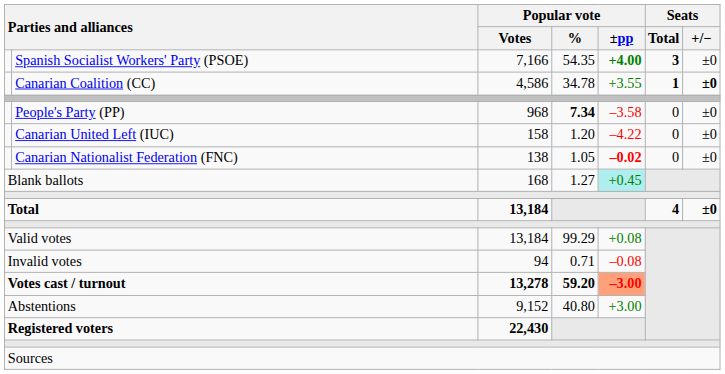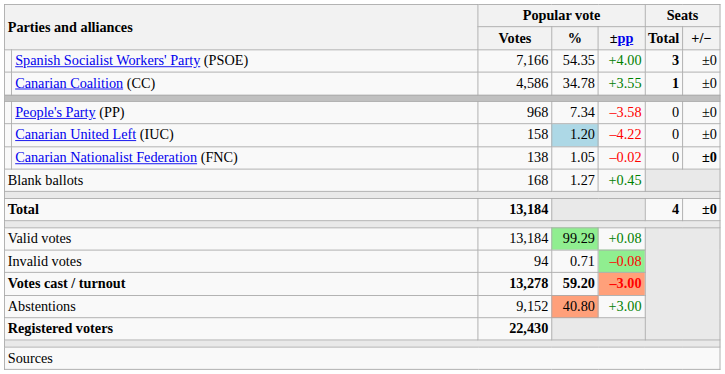(625, 60) bold -> (625, 60) normal
(709, 83) bold -> (709, 83) normal
(582, 112) bold -> (582, 112) normal
(582, 135) no background -> (582, 135) lightblue background
(625, 157) bold -> (625, 157) normal
(709, 157) normal -> (709, 157) bold
(625, 180) paleturquoise background -> (625, 180) no background
(579, 238) no background -> (579, 238) lightgreen background
(625, 261) no background -> (625, 261) lightgreen background
(579, 306) no background -> (579, 306) lightsalmon background
